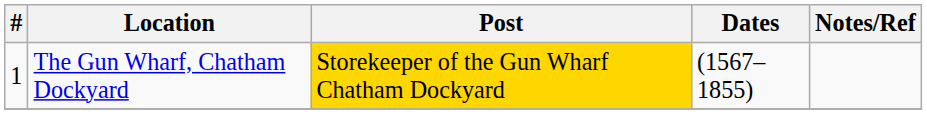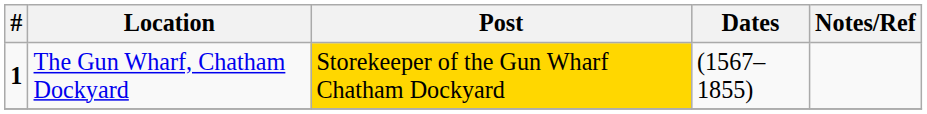(16, 75) normal -> (16, 75) bold
